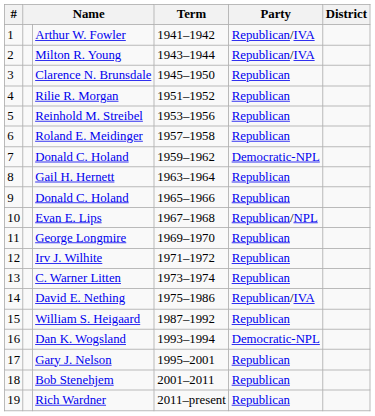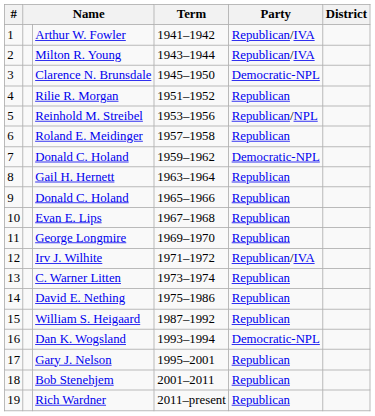(261, 75) Republican -> (276, 75) Democratic-NPL
(261, 116) Republican -> (275, 116) Republican/NPL
(275, 217) Republican/NPL -> (261, 217) Republican
(261, 258) Republican -> (273, 258) Republican/IVA
(273, 298) Republican/IVA -> (261, 298) Republican
